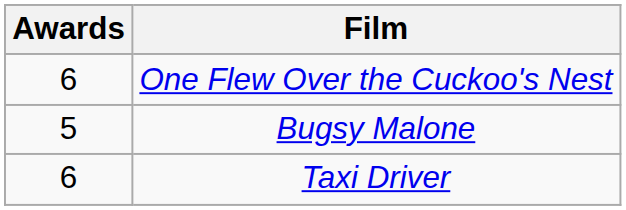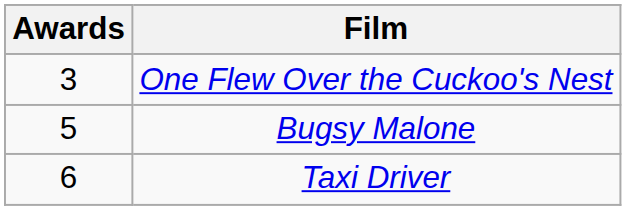(69, 79) 6 -> (69, 79) 3
